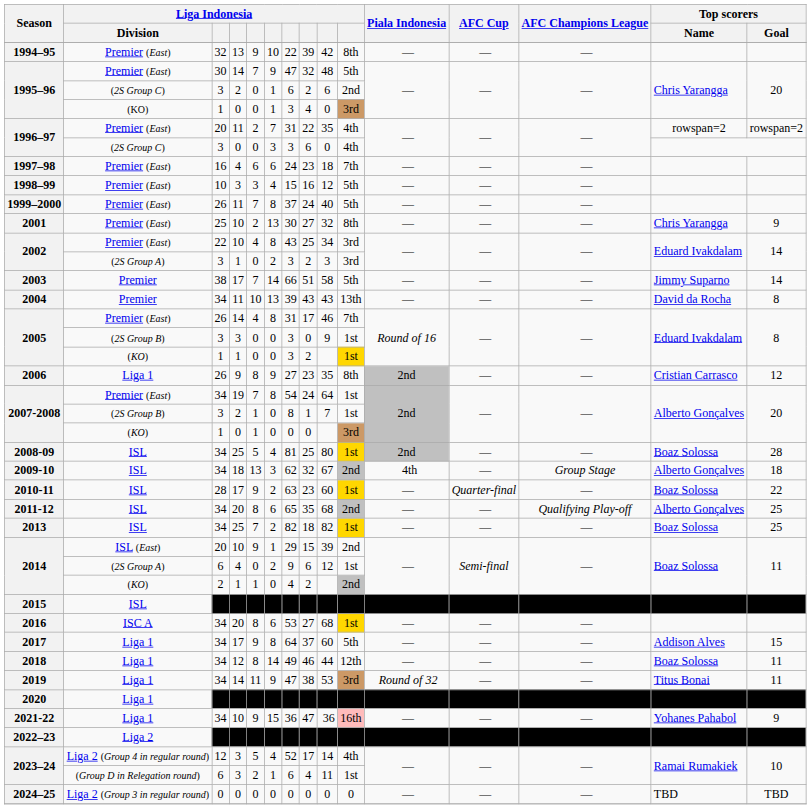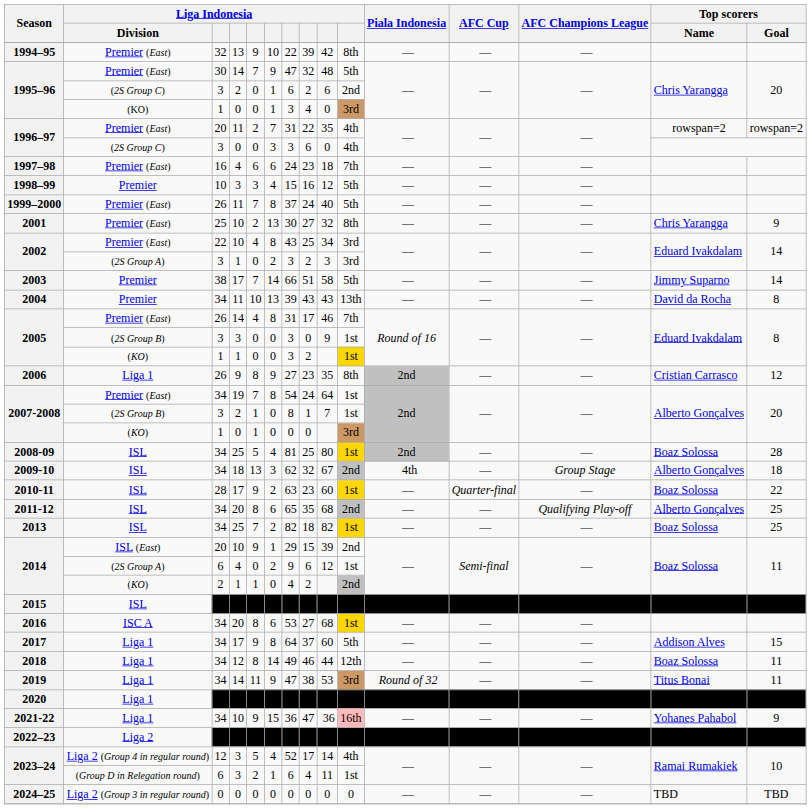(138, 185) Premier (East) -> (138, 185) Premier
